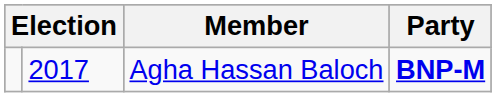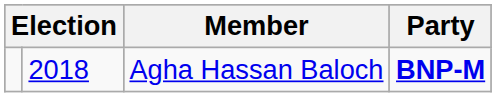(59, 69) 2017 -> (59, 69) 2018
